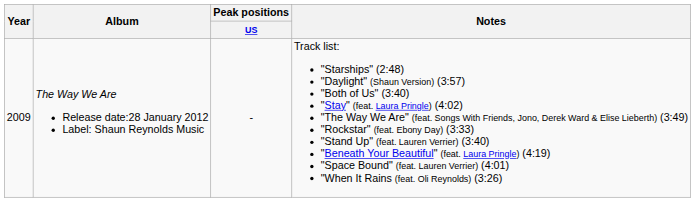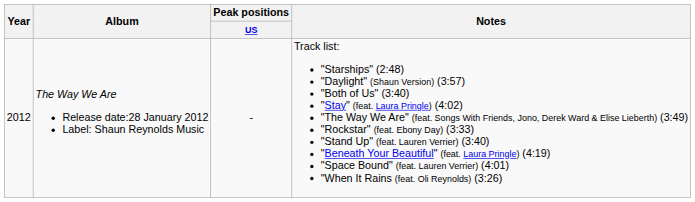(19, 118) 2009 -> (19, 118) 2012
